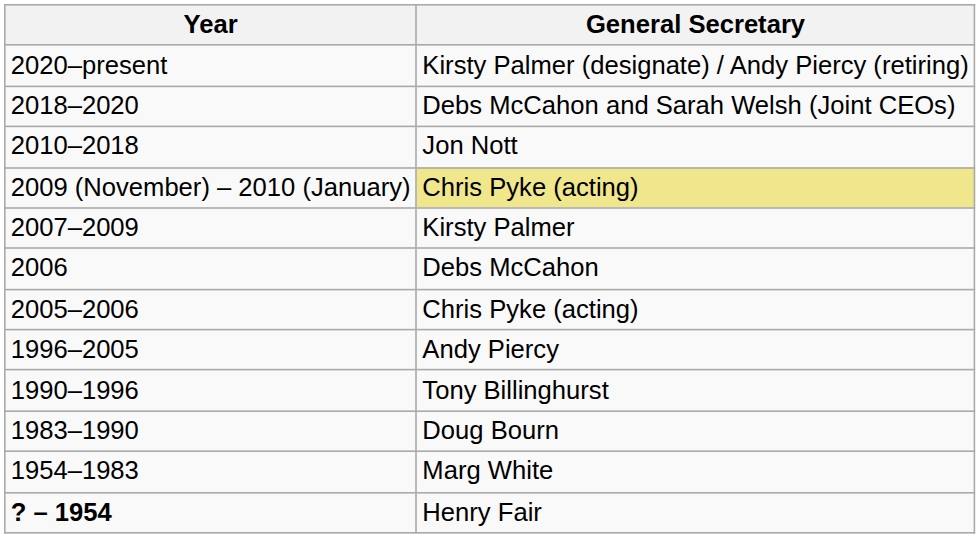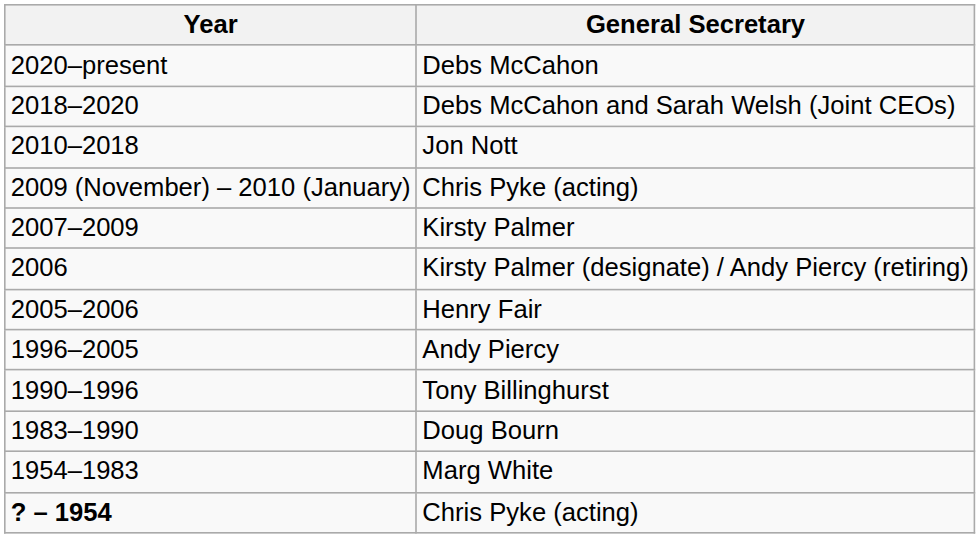(696, 65) Kirsty Palmer (designate) / Andy Piercy (retiring) -> (511, 65) Debs McCahon
(530, 187) khaki background -> (530, 187) no background
(511, 268) Debs McCahon -> (696, 268) Kirsty Palmer (designate) / Andy Piercy (retiring)
(530, 308) Chris Pyke (acting) -> (482, 308) Henry Fair
(482, 512) Henry Fair -> (530, 512) Chris Pyke (acting)
